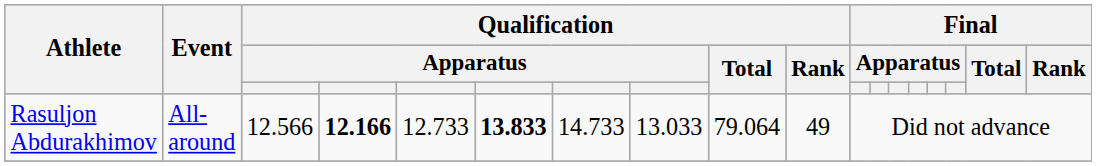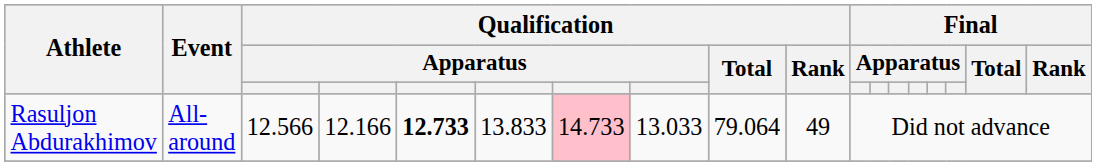(358, 127) bold -> (358, 127) normal
(436, 127) normal -> (436, 127) bold
(513, 127) bold -> (513, 127) normal
(591, 127) no background -> (591, 127) pink background
